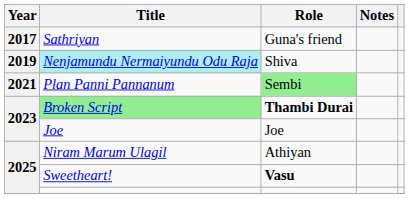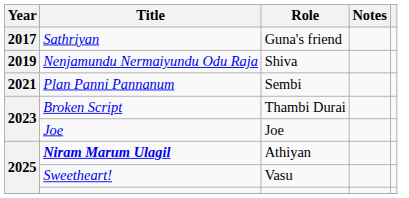(151, 61) paleturquoise background -> (151, 61) no background
(283, 84) lightgreen background -> (283, 84) no background
(83, 107) lightgreen background -> (83, 107) no background
(309, 107) bold -> (305, 107) normal
(105, 152) normal -> (107, 152) bold
(280, 175) bold -> (279, 175) normal
